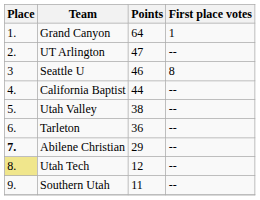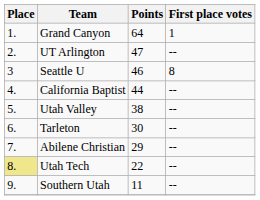(137, 128) 36 -> (137, 128) 30
(12, 147) bold -> (12, 147) normal
(137, 166) 12 -> (137, 166) 22
